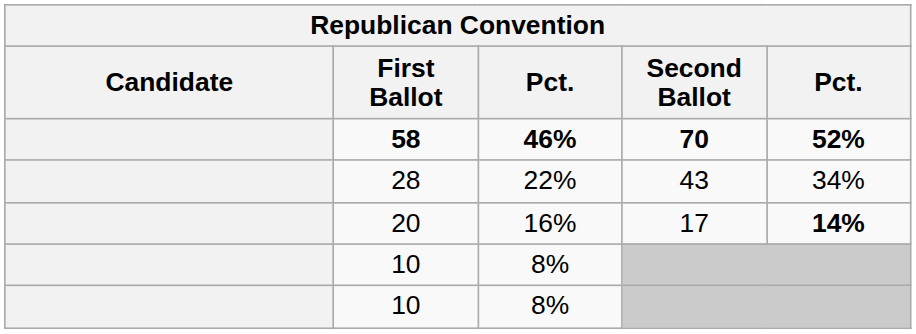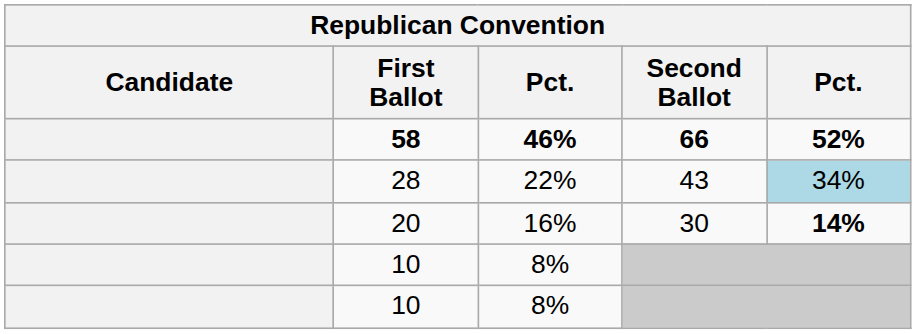(694, 138) 70 -> (694, 138) 66
(838, 180) no background -> (838, 180) lightblue background
(694, 222) 17 -> (694, 222) 30
